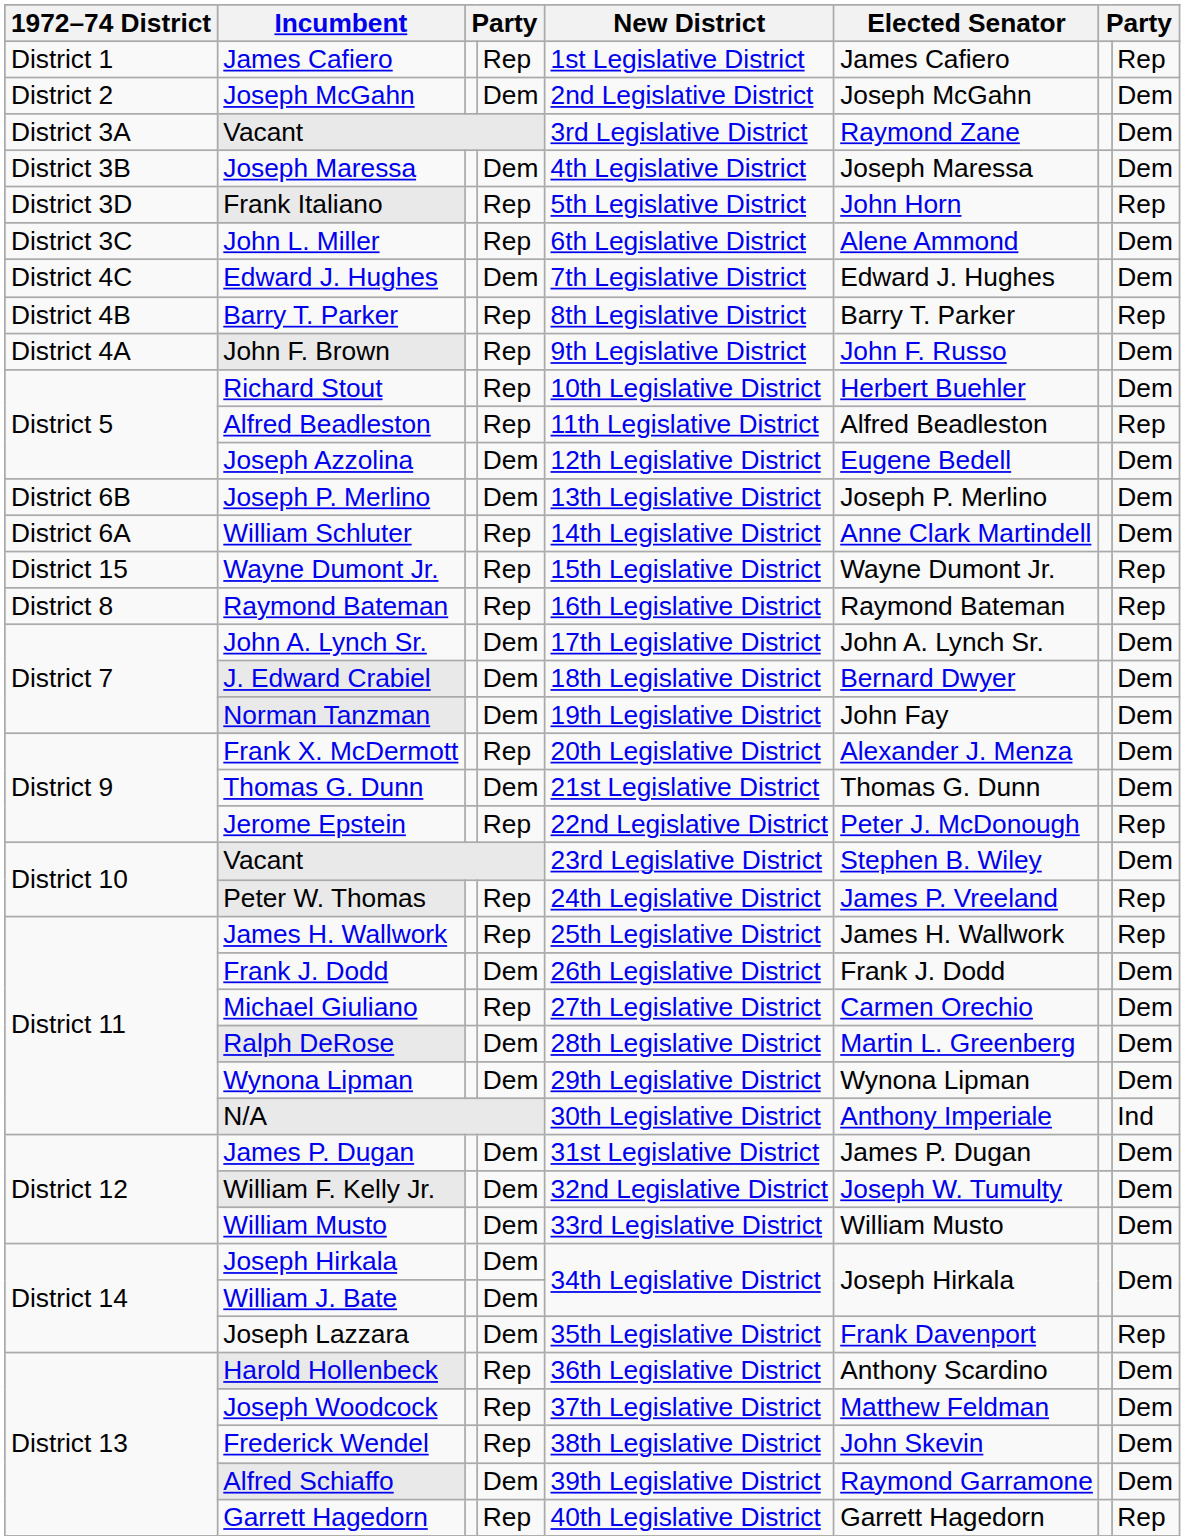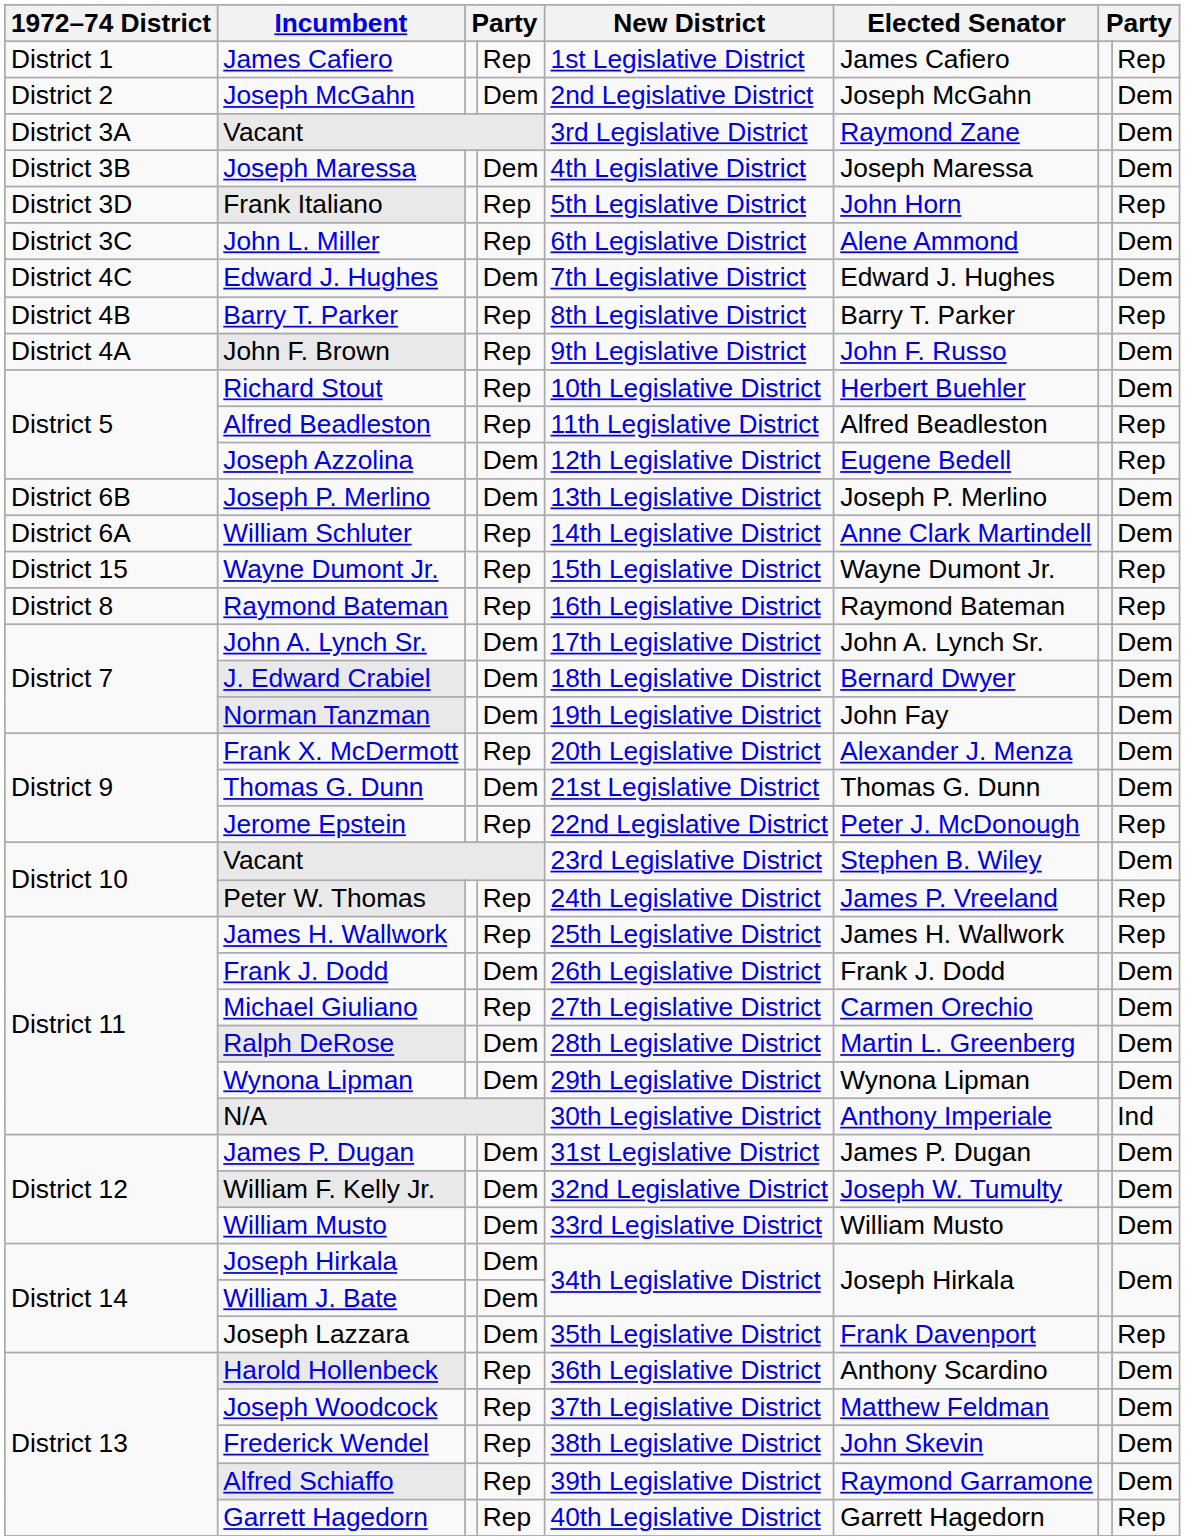(1145, 460) Dem -> (1141, 460) Rep
(511, 1480) Dem -> (507, 1480) Rep
